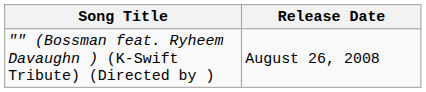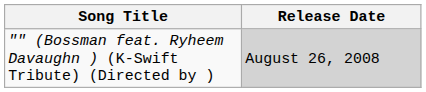(313, 58) no background -> (313, 58) lightgrey background
